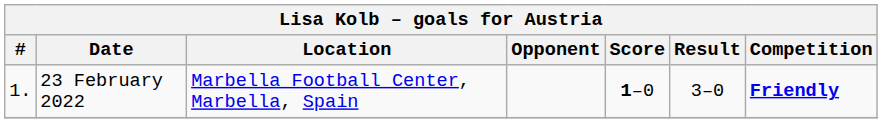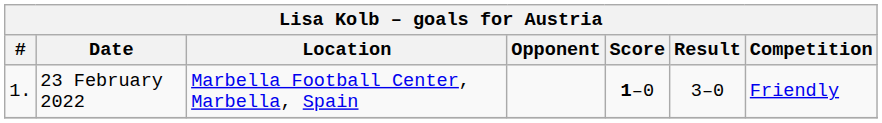(794, 91) bold -> (794, 91) normal
